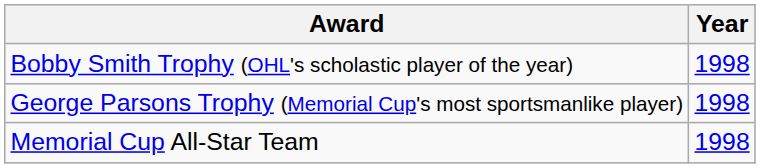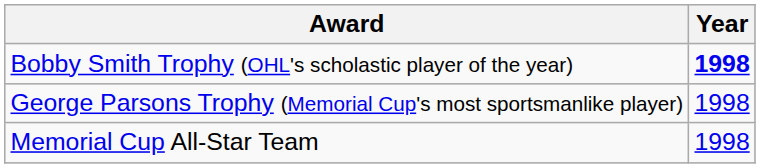(722, 63) normal -> (722, 63) bold
